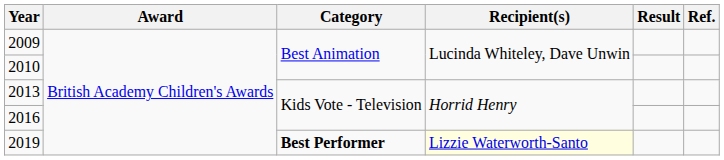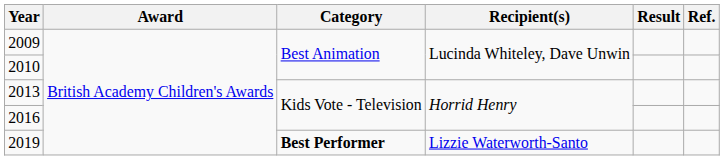(508, 142) lightyellow background -> (508, 142) no background
